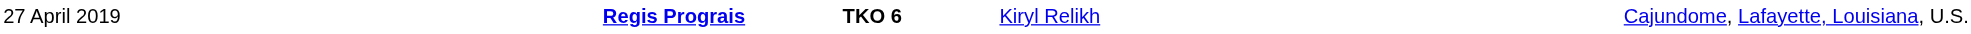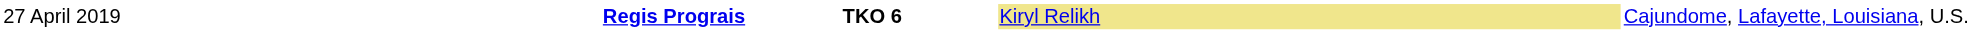(1050, 16) no background -> (1050, 16) khaki background
